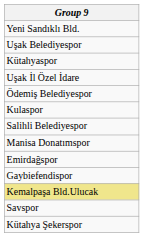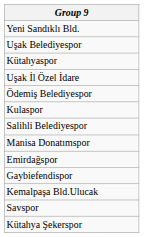(52, 192) khaki background -> (52, 192) no background
